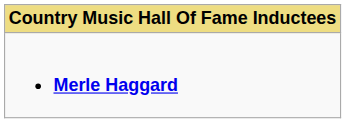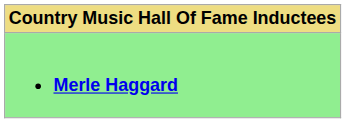(172, 85) no background -> (172, 85) lightgreen background
